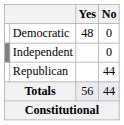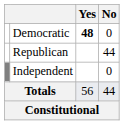(87, 33) normal -> (87, 33) bold
rows swapped: (40, 71) <-> (43, 52)
